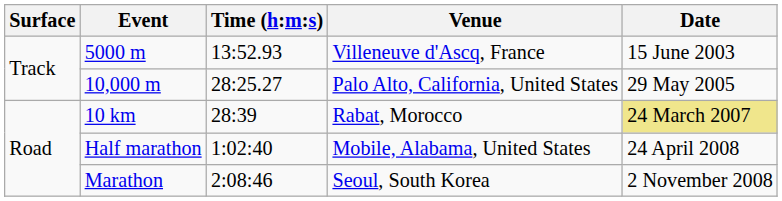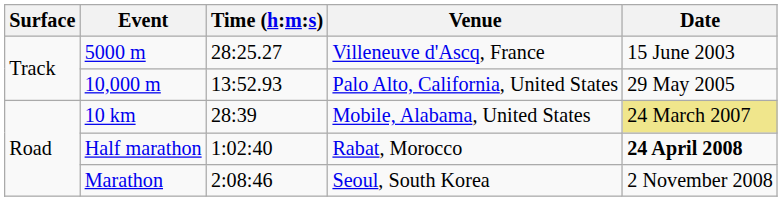(247, 52) 13:52.93 -> (247, 52) 28:25.27
(247, 84) 28:25.27 -> (247, 84) 13:52.93
(397, 116) Rabat, Morocco -> (461, 116) Mobile, Alabama, United States
(461, 148) Mobile, Alabama, United States -> (397, 148) Rabat, Morocco
(683, 148) normal -> (685, 148) bold
